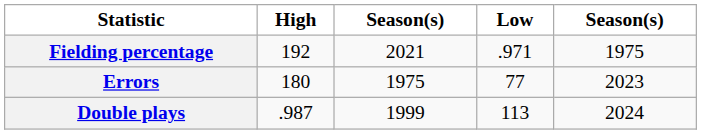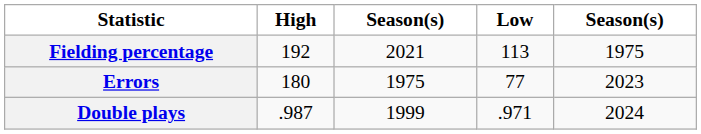(515, 50) .971 -> (515, 50) 113
(515, 112) 113 -> (515, 112) .971
